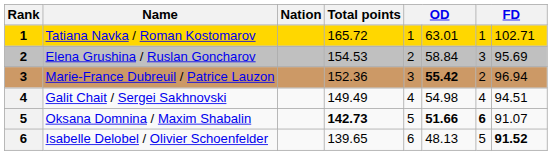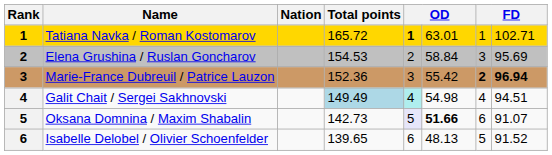(411, 35) normal -> (411, 35) bold
(442, 77) bold -> (442, 77) normal
(482, 77) normal -> (482, 77) bold
(511, 77) normal -> (511, 77) bold
(348, 98) no background -> (348, 98) lightblue background
(411, 98) no background -> (411, 98) paleturquoise background
(348, 118) bold -> (348, 118) normal
(411, 118) no background -> (411, 118) lavender background
(482, 118) bold -> (482, 118) normal
(511, 139) bold -> (511, 139) normal
